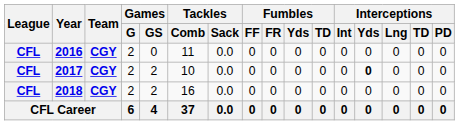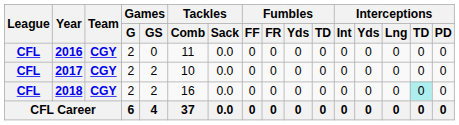(368, 71) bold -> (368, 71) normal
(421, 91) no background -> (421, 91) paleturquoise background
